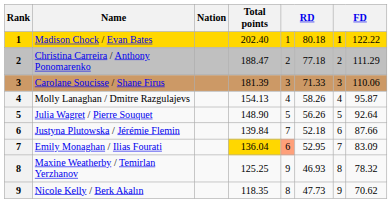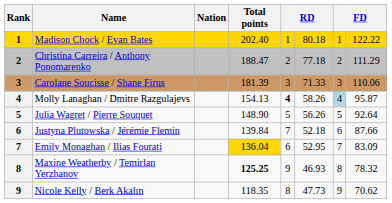(340, 39) bold -> (340, 39) normal
(288, 99) normal -> (288, 99) bold
(340, 99) no background -> (340, 99) lightblue background
(288, 147) lightsalmon background -> (288, 147) no background
(255, 168) normal -> (255, 168) bold
